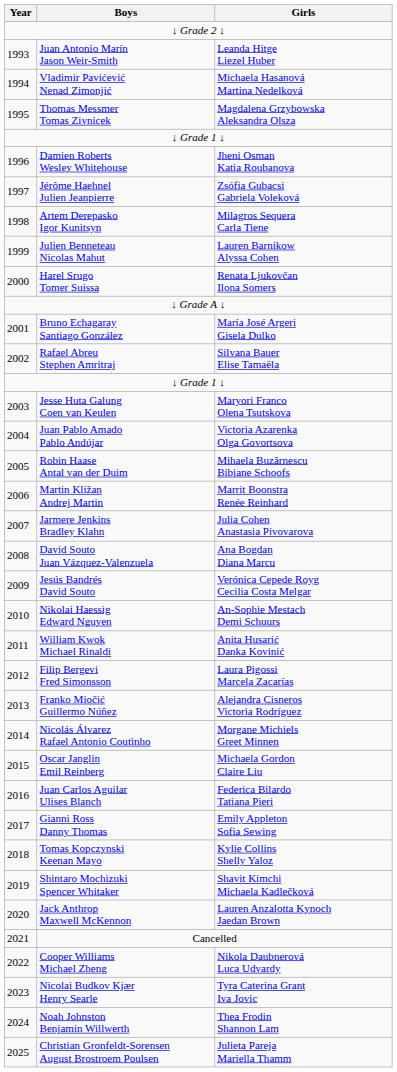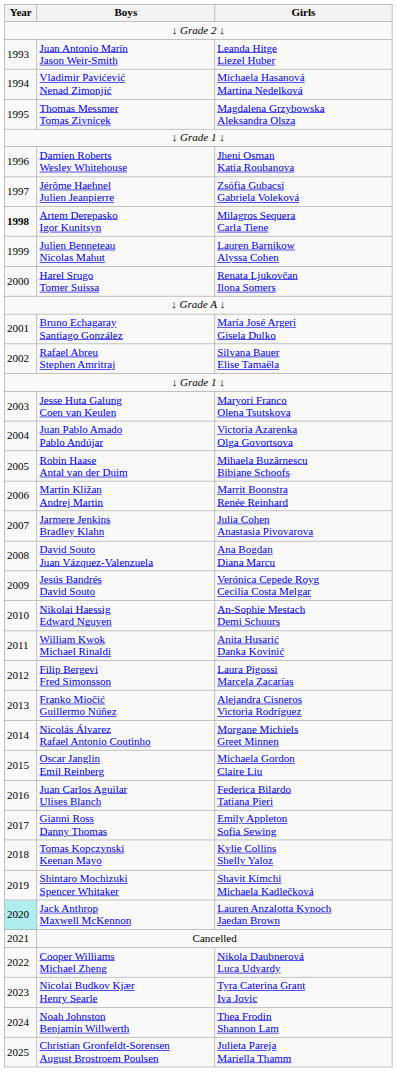(18, 221) normal -> (18, 221) bold
(18, 915) no background -> (18, 915) paleturquoise background
